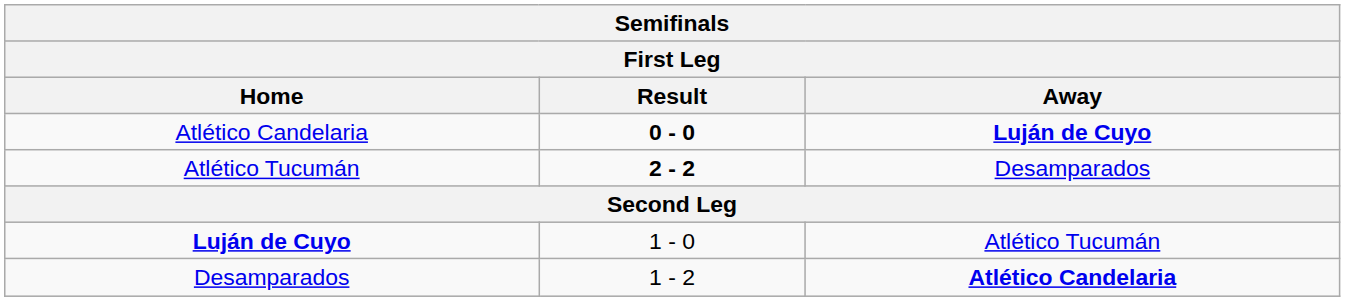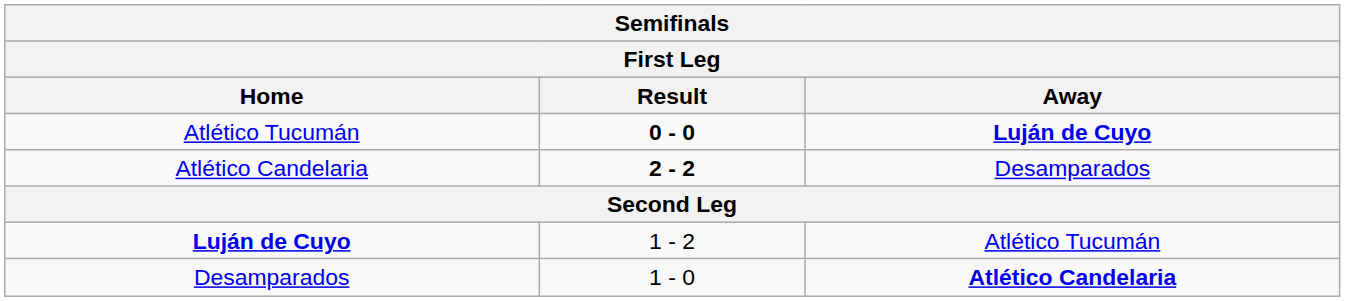(272, 132) Atlético Candelaria -> (272, 132) Atlético Tucumán
(272, 168) Atlético Tucumán -> (272, 168) Atlético Candelaria
(672, 241) 1 - 0 -> (672, 241) 1 - 2
(672, 277) 1 - 2 -> (672, 277) 1 - 0
